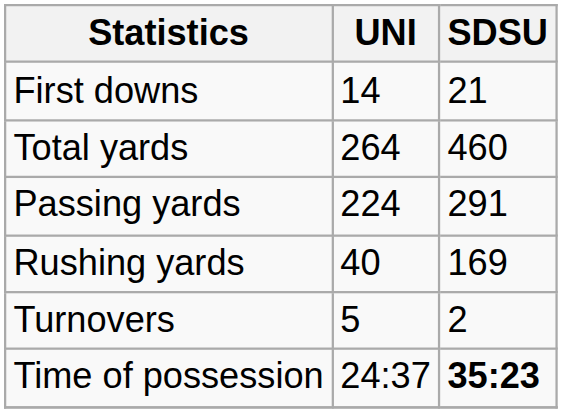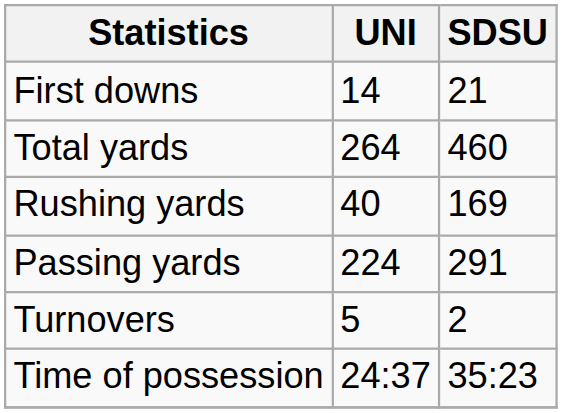rows swapped: (129, 262) <-> (127, 205)
(494, 377) bold -> (493, 377) normal
